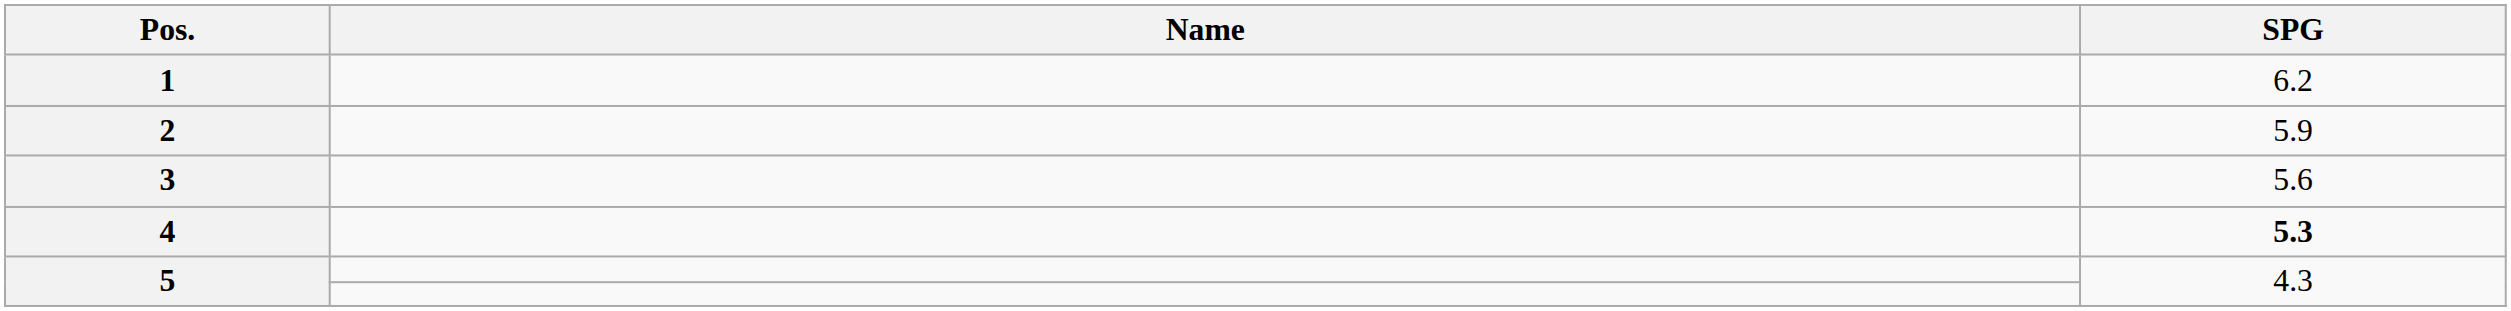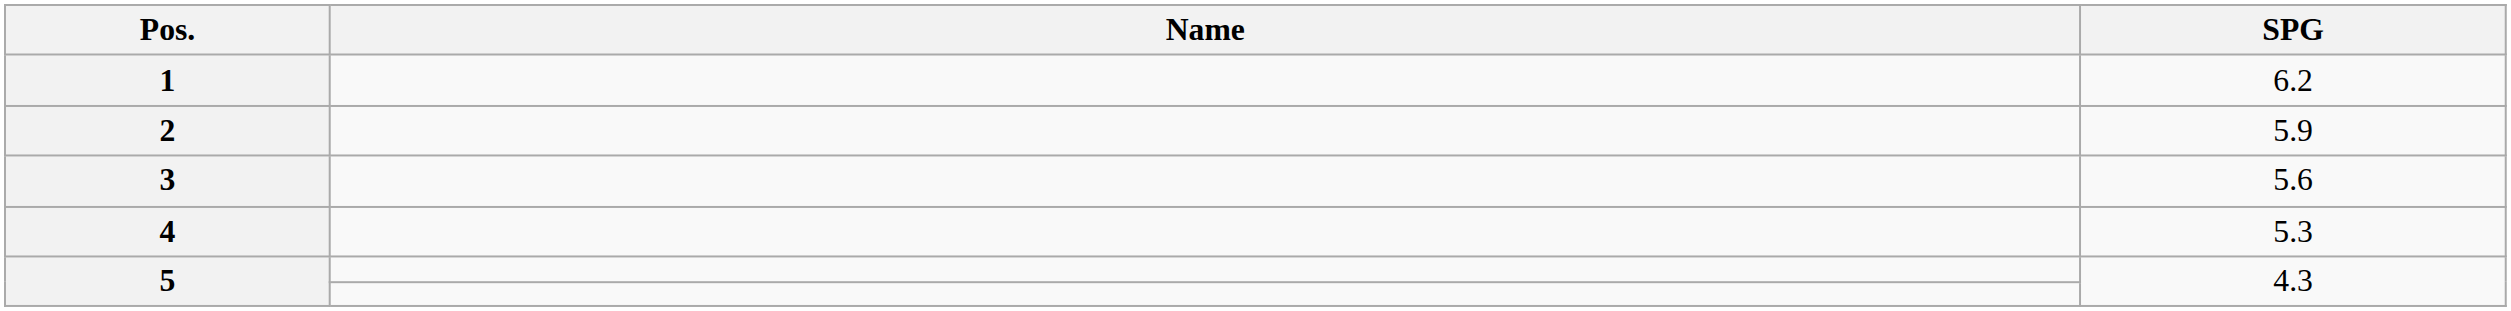(2293, 230) bold -> (2293, 230) normal
